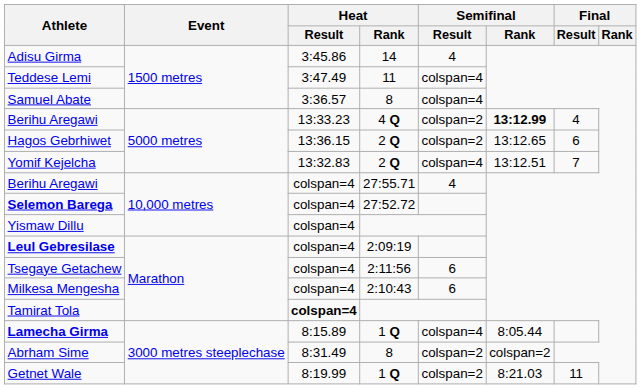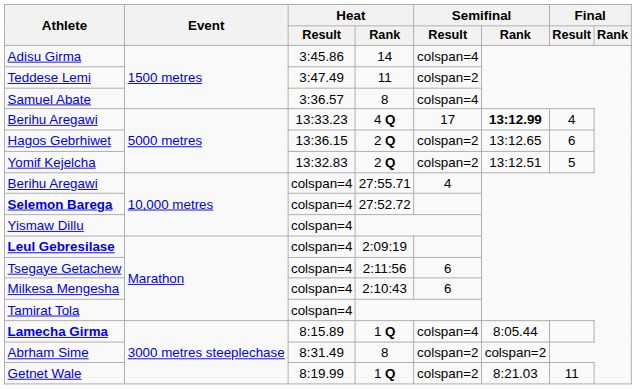(452, 57) 4 -> (448, 57) colspan=4
(452, 78) colspan=4 -> (448, 78) colspan=2
(452, 120) colspan=2 -> (448, 120) 17
(452, 162) colspan=4 -> (448, 162) colspan=2
(576, 162) 7 -> (572, 162) 5
(324, 310) bold -> (322, 310) normal
